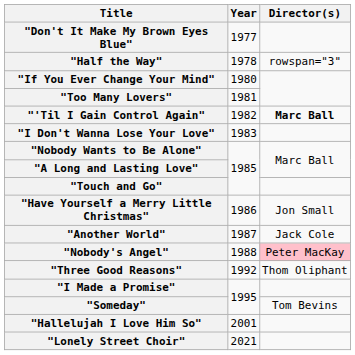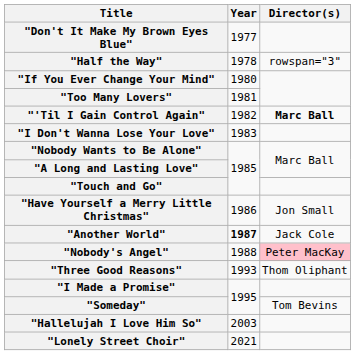(244, 234) normal -> (244, 234) bold
(244, 270) 1992 -> (244, 270) 1993
(244, 323) 2001 -> (244, 323) 2003
